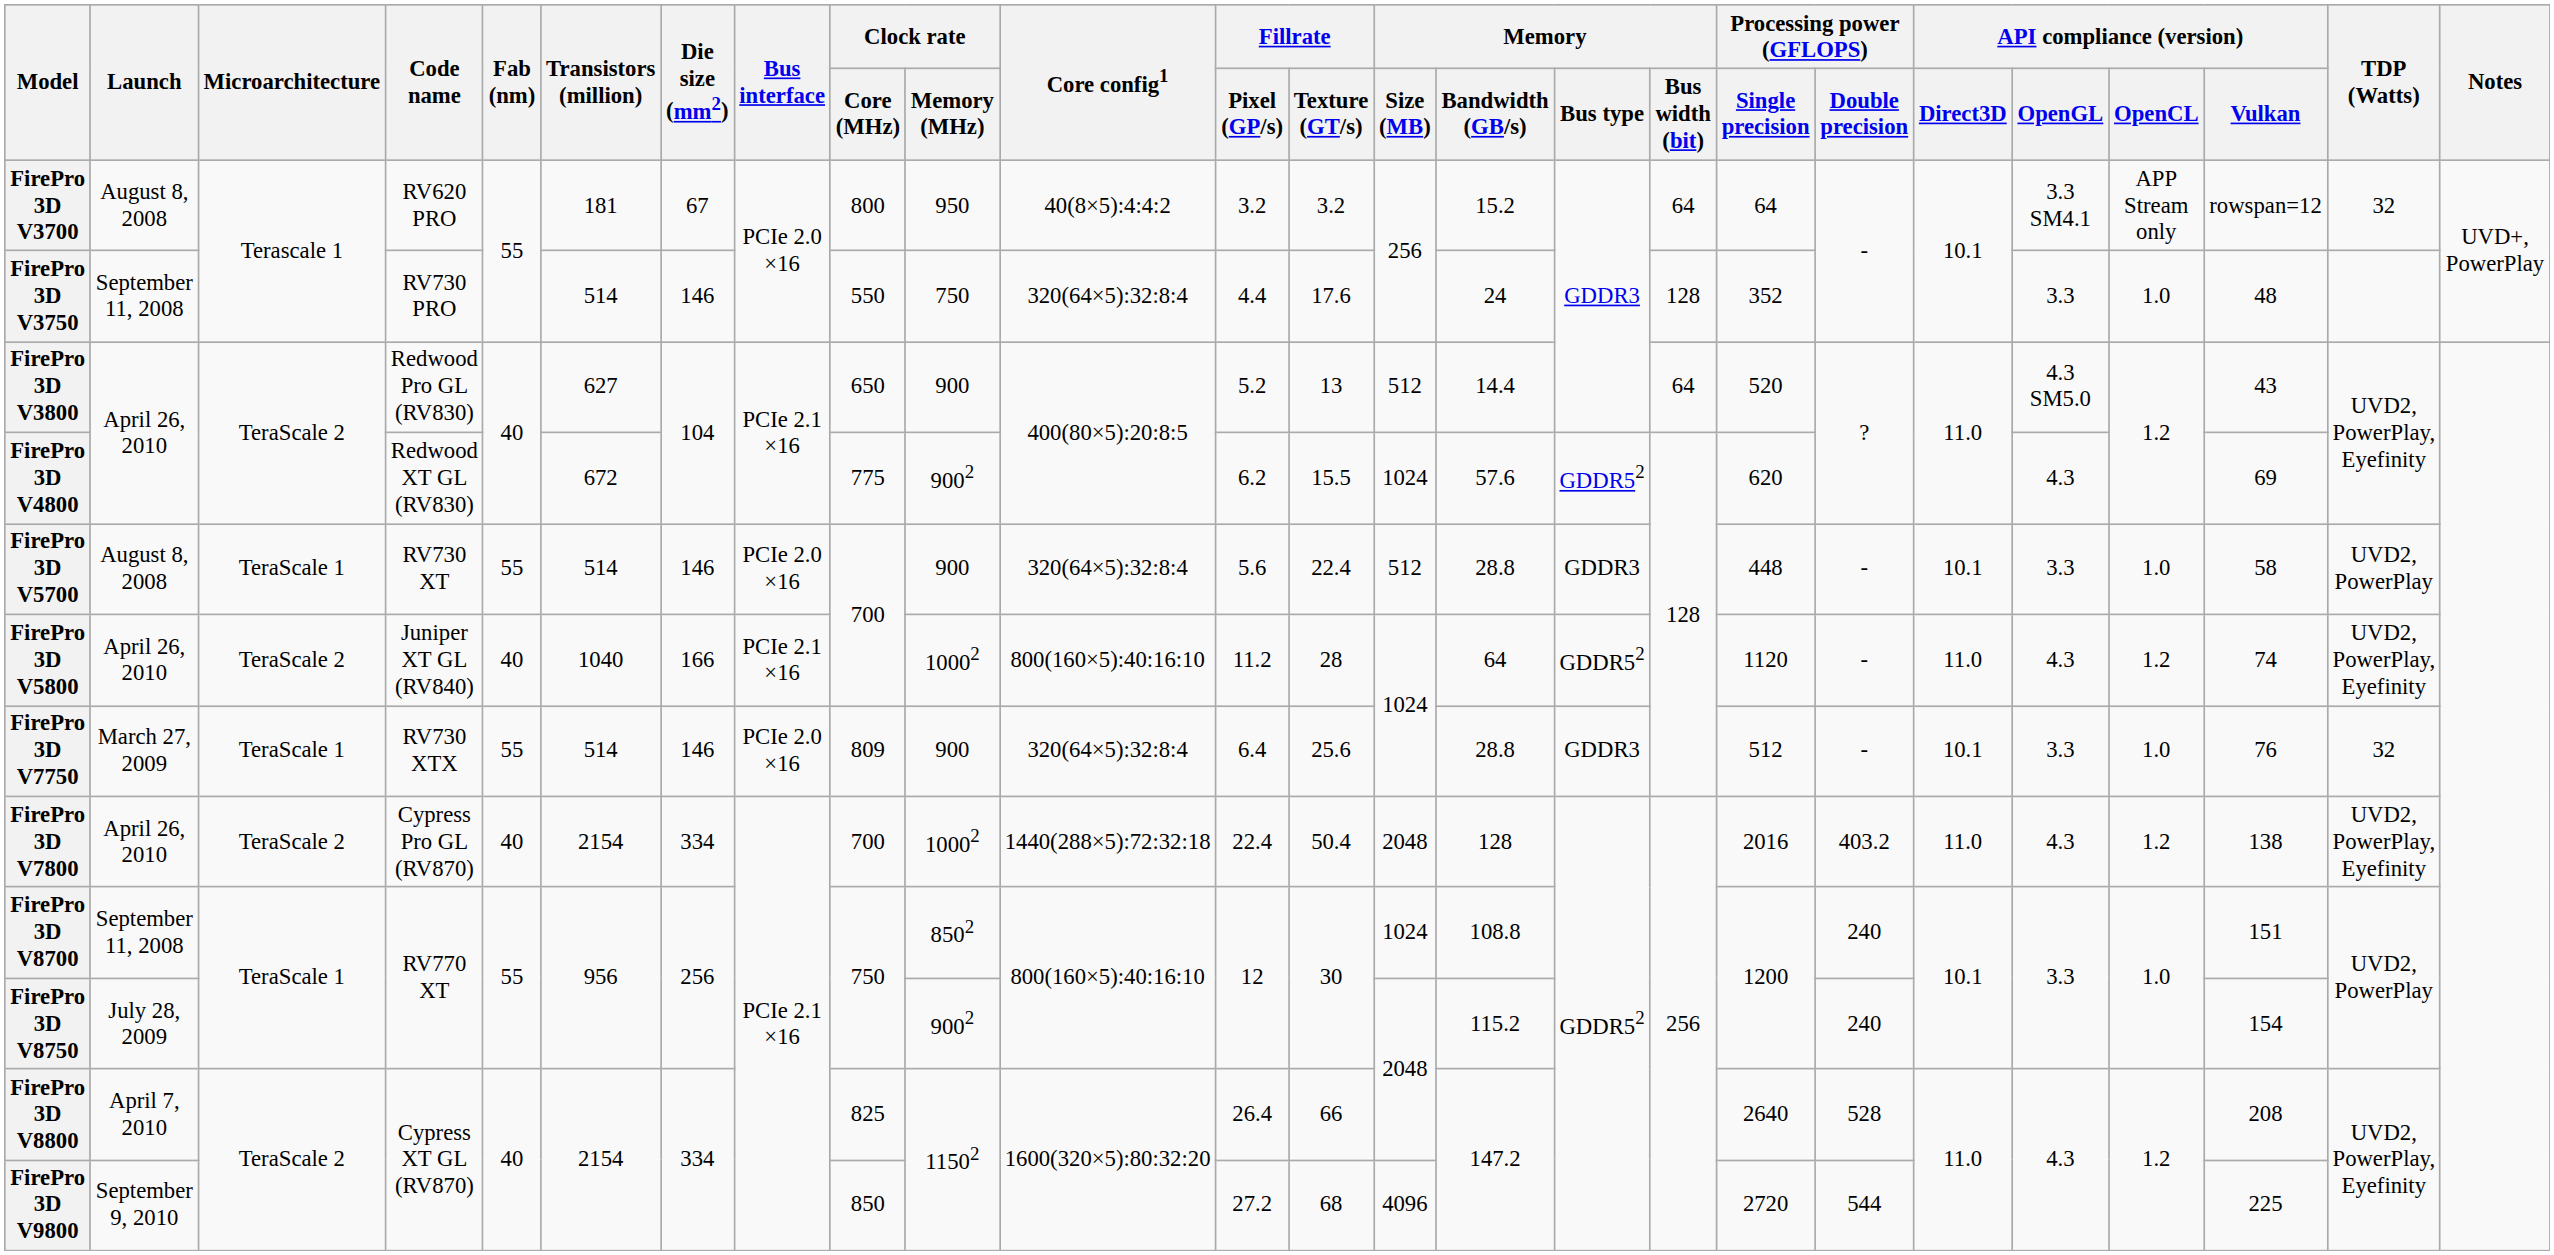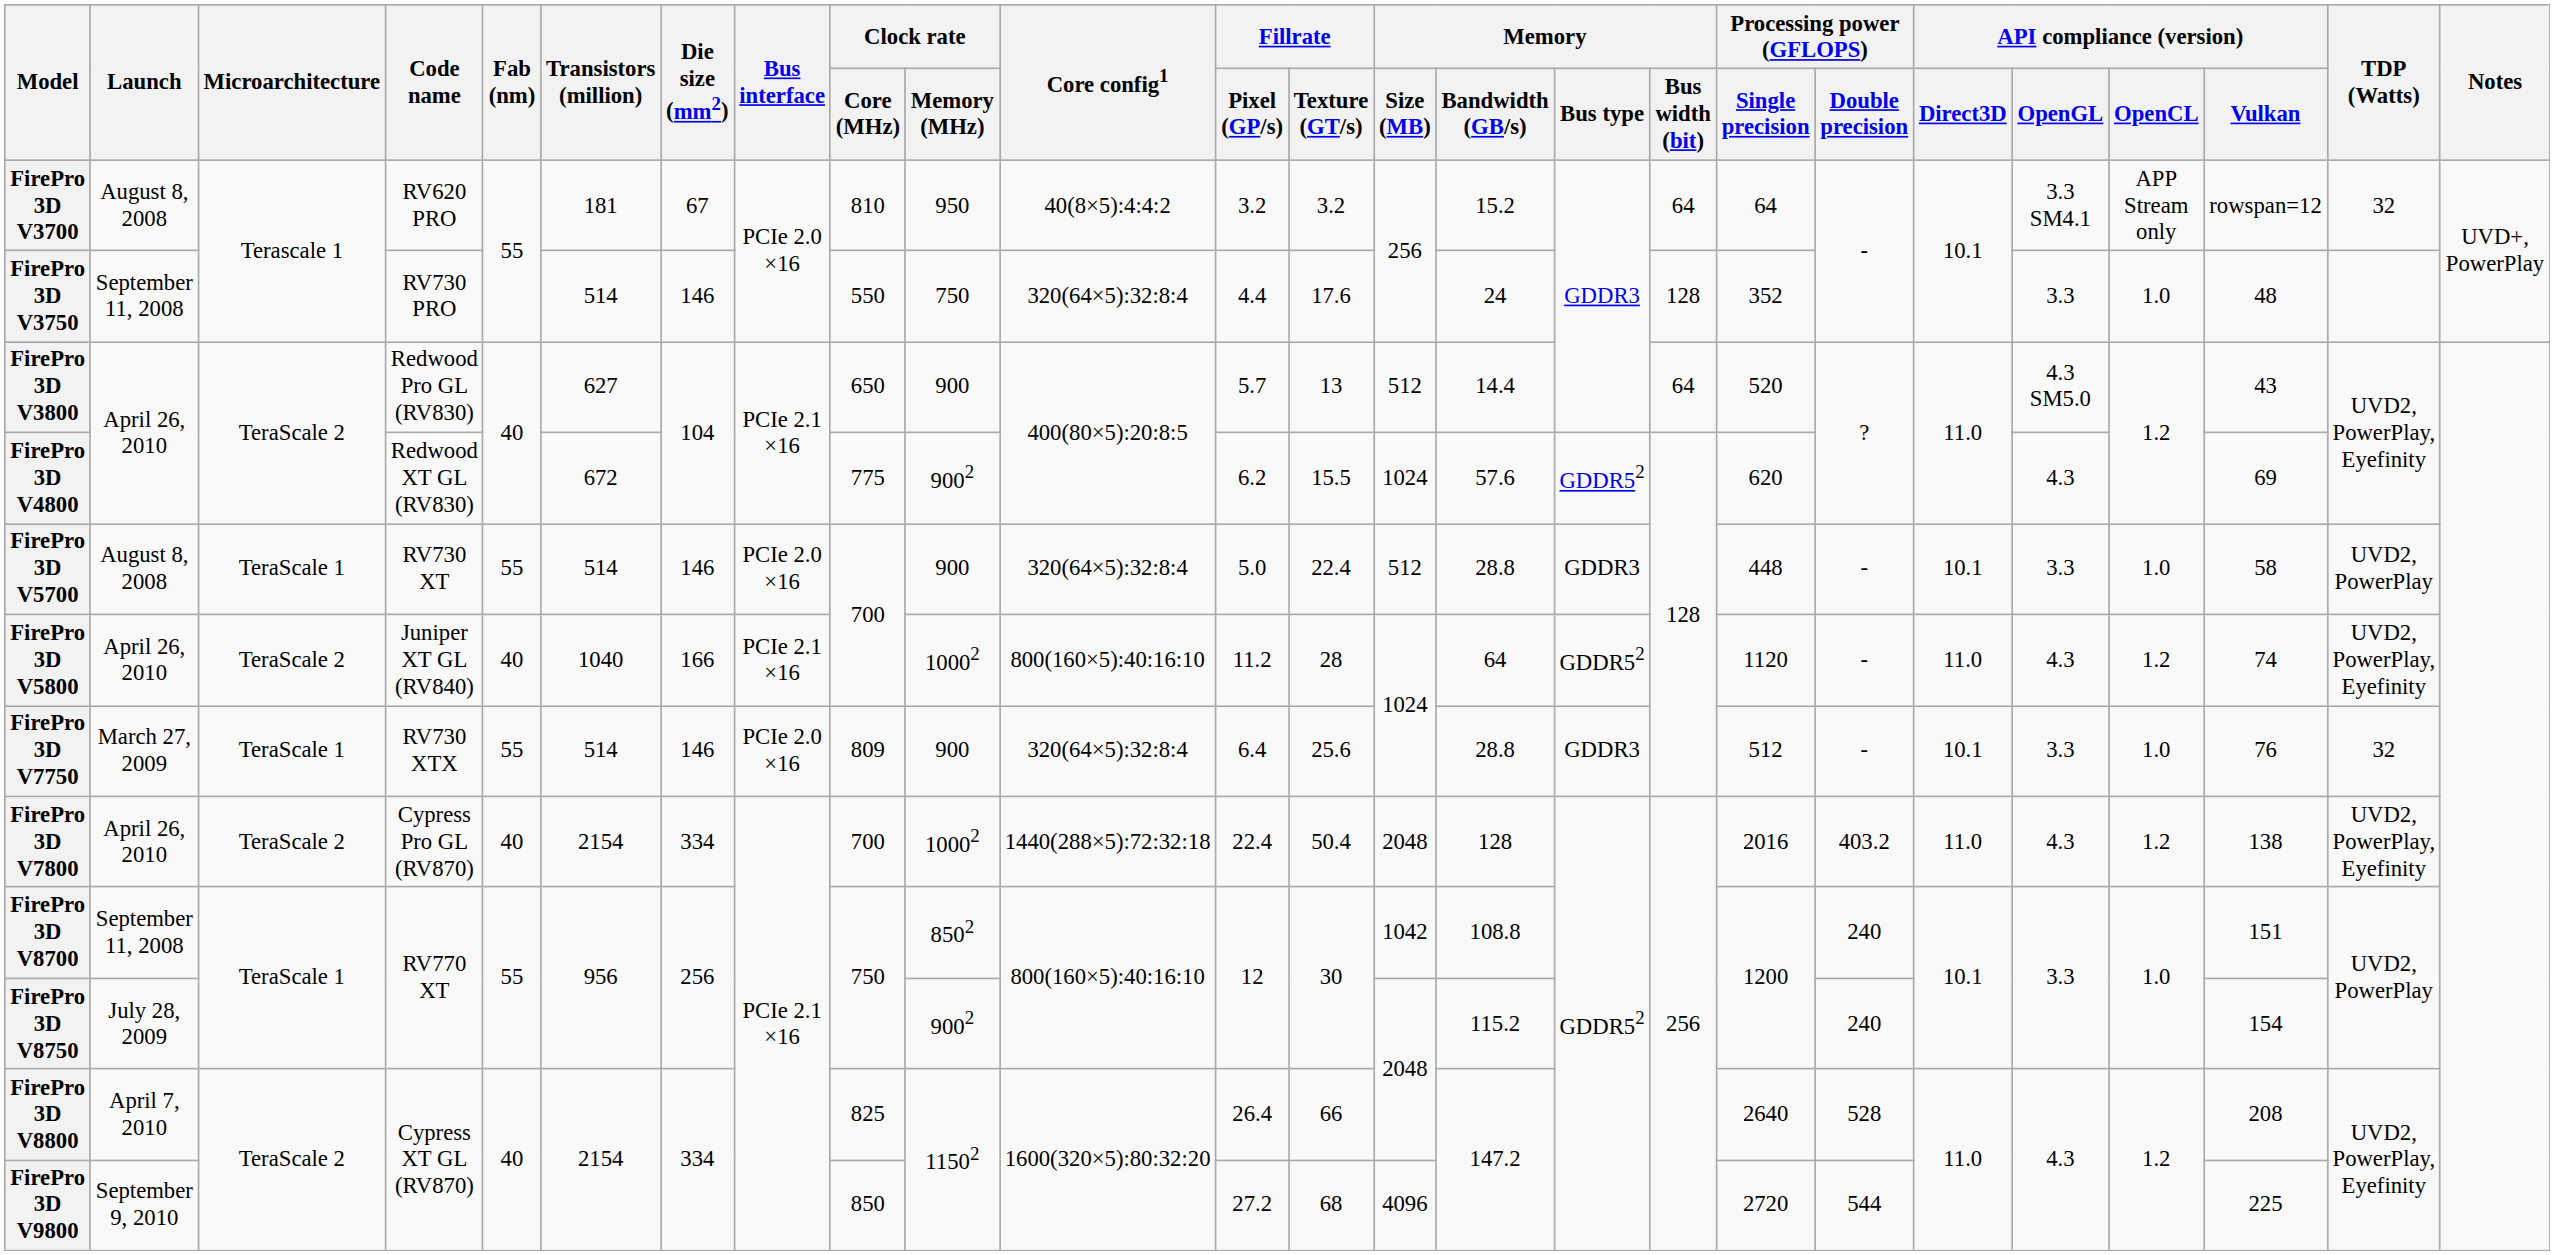(868, 204) 800 -> (868, 204) 810
(1252, 386) 5.2 -> (1252, 386) 5.7
(1252, 568) 5.6 -> (1252, 568) 5.0
(1405, 931) 1024 -> (1405, 931) 1042
